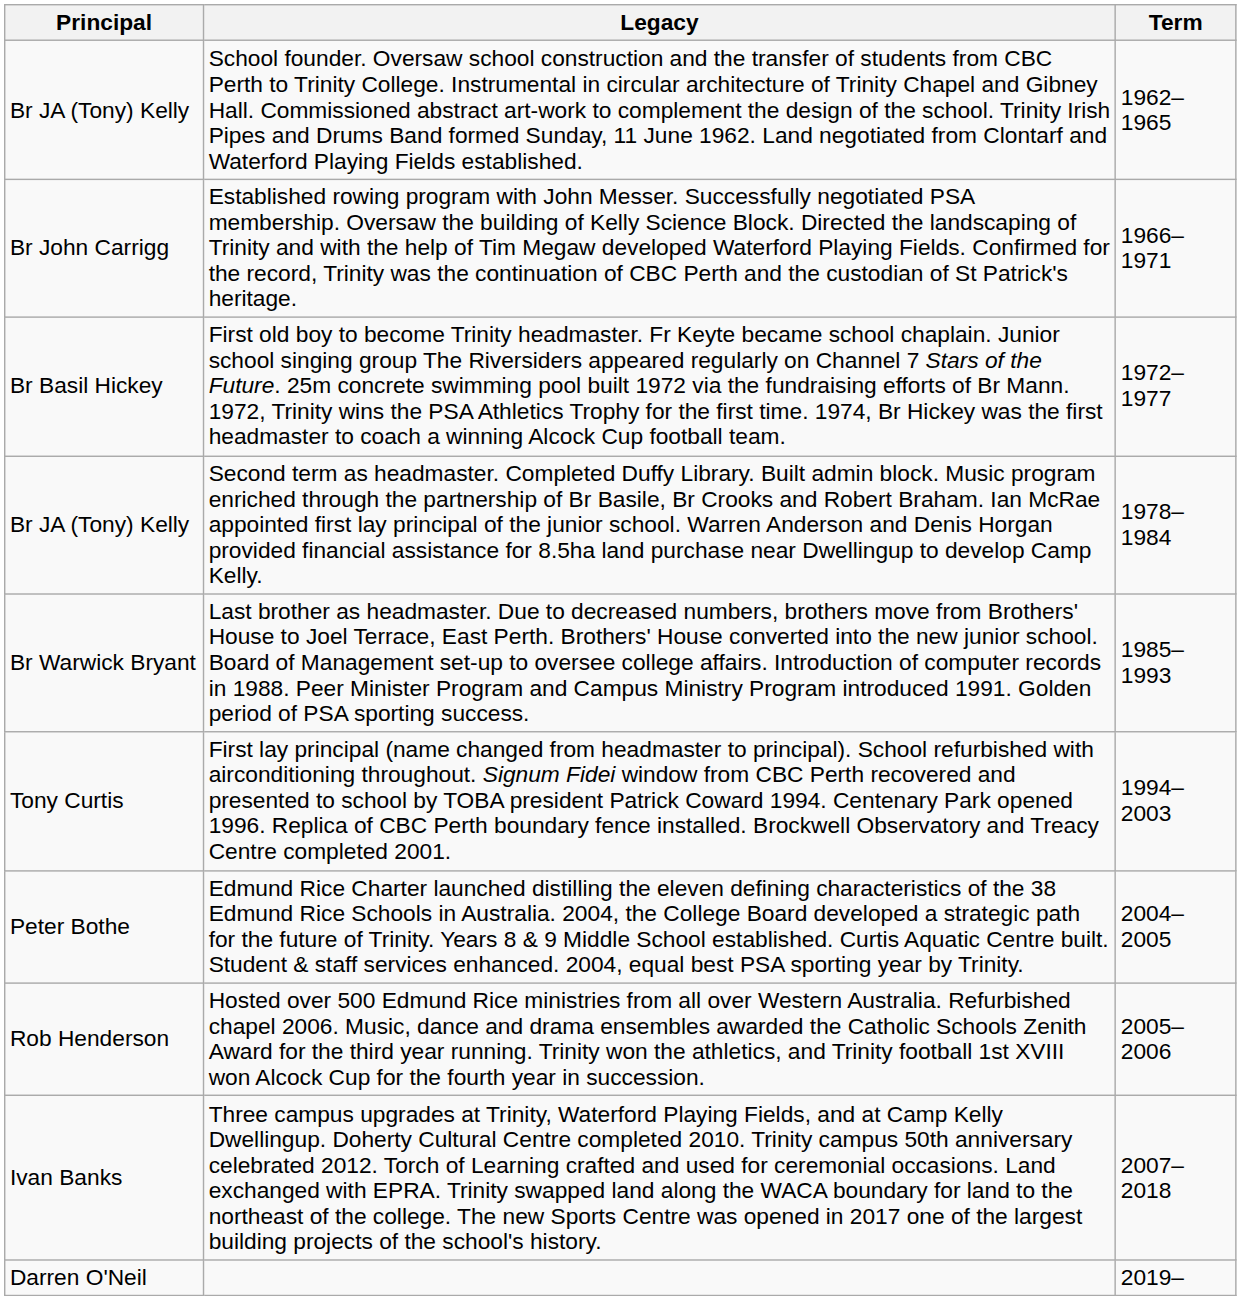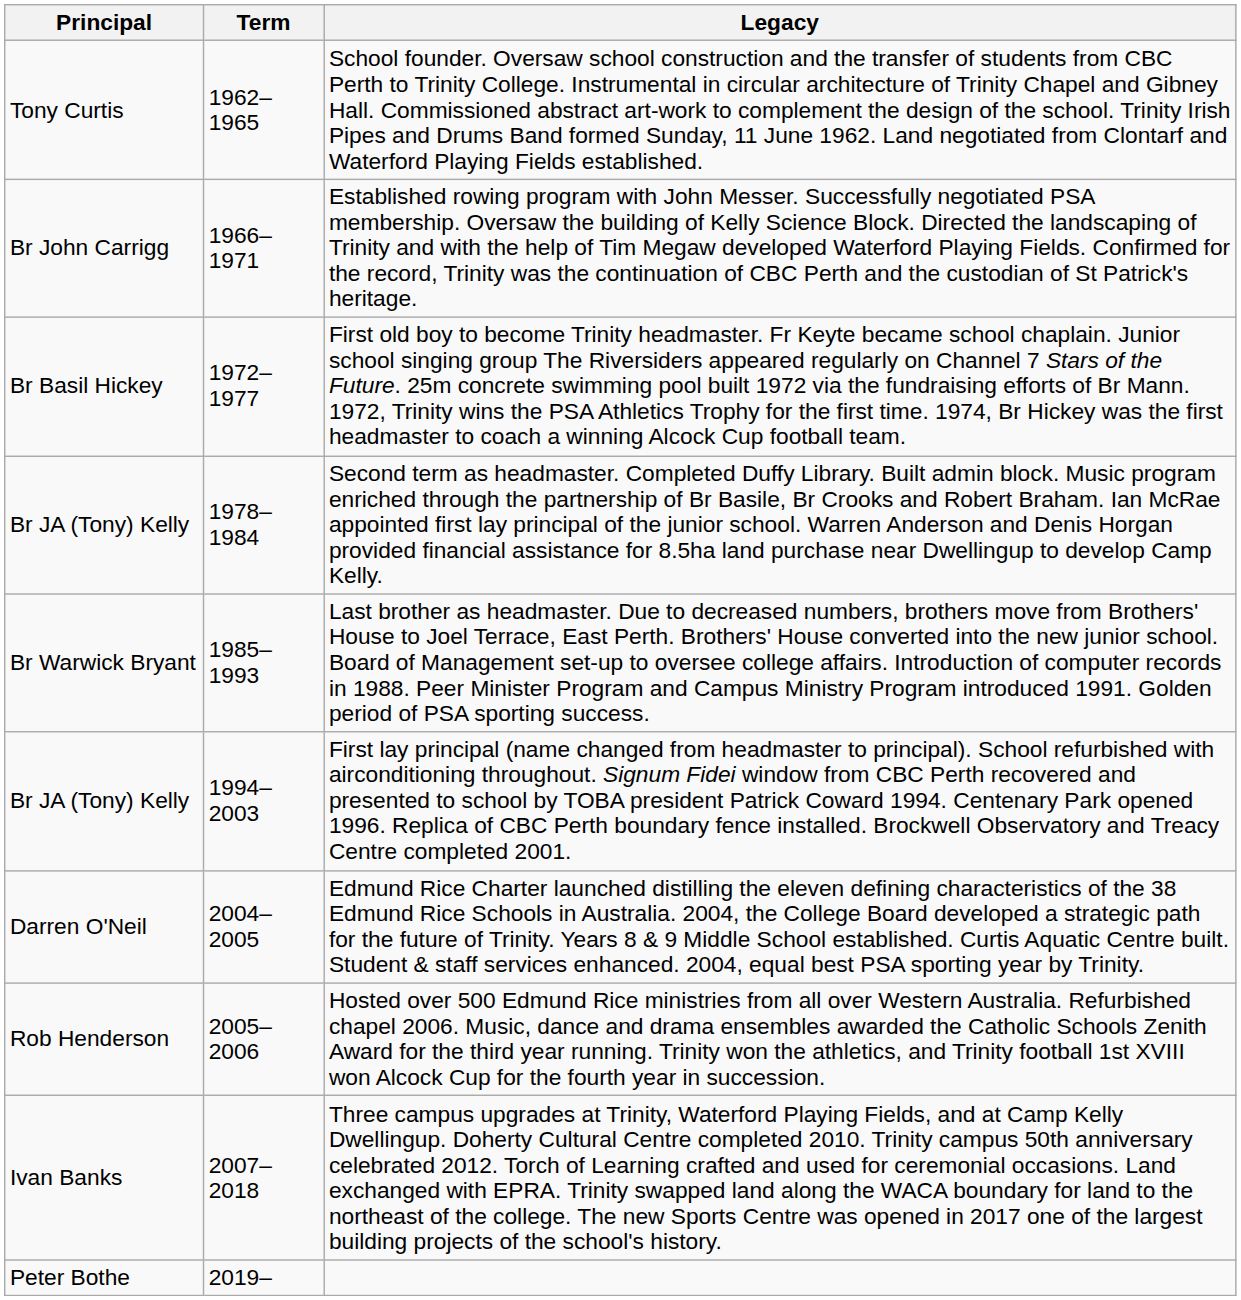columns swapped: (1176, 22) <-> (659, 22)
(100, 109) Br JA (Tony) Kelly -> (67, 109) Tony Curtis
(67, 801) Tony Curtis -> (100, 801) Br JA (Tony) Kelly
(70, 926) Peter Bothe -> (78, 926) Darren O'Neil
(78, 1277) Darren O'Neil -> (70, 1277) Peter Bothe
